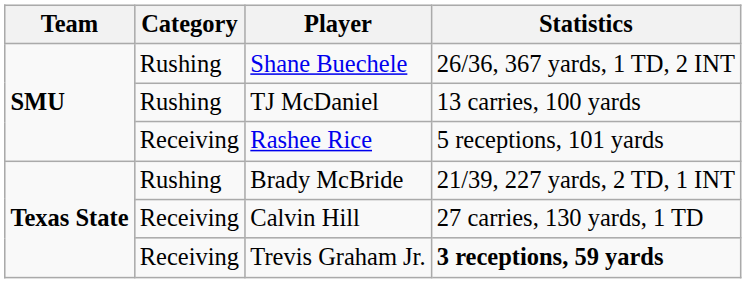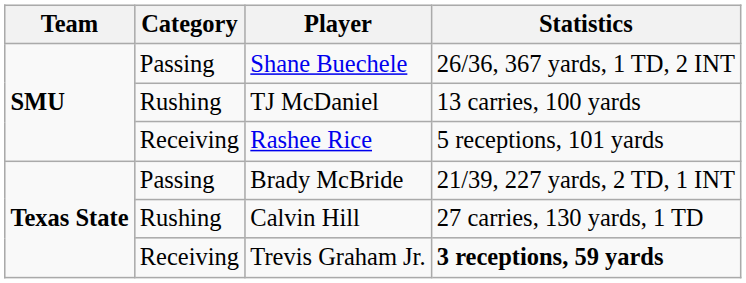(181, 63) Rushing -> (177, 63) Passing
(181, 179) Rushing -> (177, 179) Passing
(189, 218) Receiving -> (181, 218) Rushing
